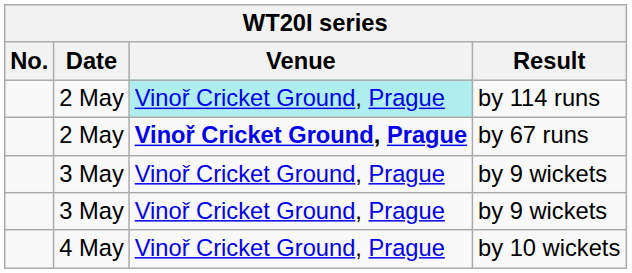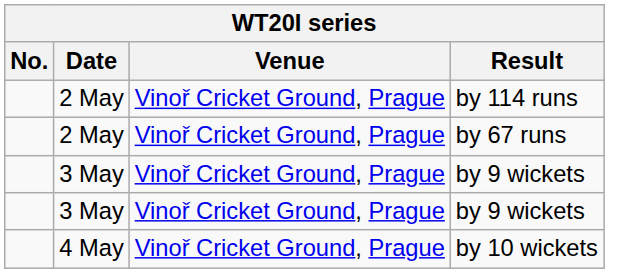(290, 98) paleturquoise background -> (290, 98) no background
(301, 135) bold -> (290, 135) normal
